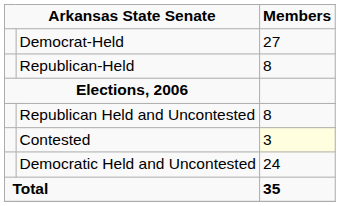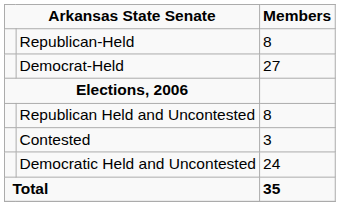rows swapped: (77, 66) <-> (72, 41)
(267, 139) lightyellow background -> (267, 139) no background
